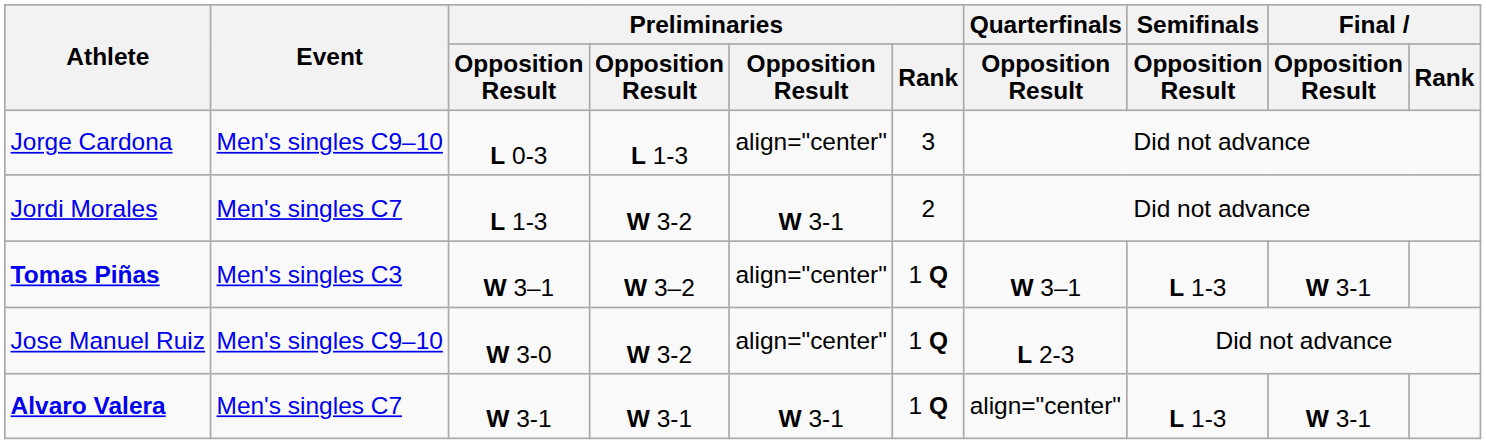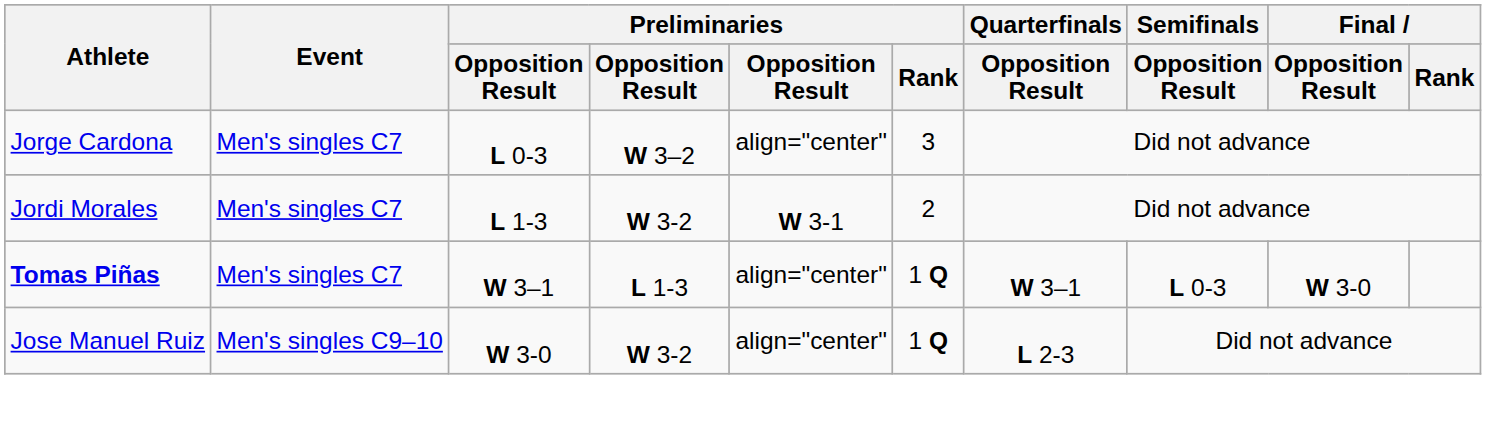(330, 143) Men's singles C9–10 -> (309, 143) Men's singles C7
(659, 156) L 1-3 -> (659, 156) W 3–2
(309, 274) Men's singles C3 -> (309, 274) Men's singles C7
(659, 288) W 3–2 -> (659, 288) L 1-3
(1198, 288) L 1-3 -> (1198, 288) L 0-3
(1339, 288) W 3-1 -> (1339, 288) W 3-0
- row: (88, 406)
